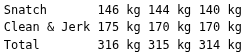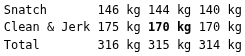(170, 27) normal -> (170, 27) bold
